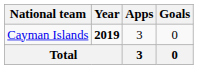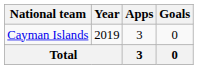(107, 34) bold -> (107, 34) normal
